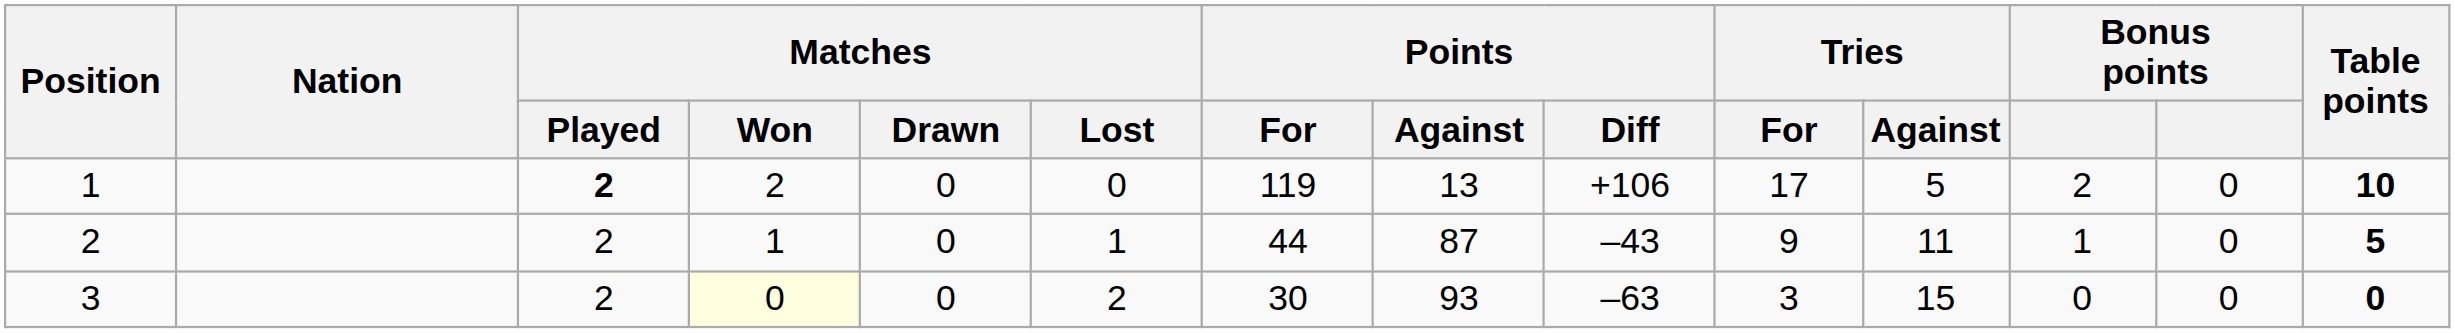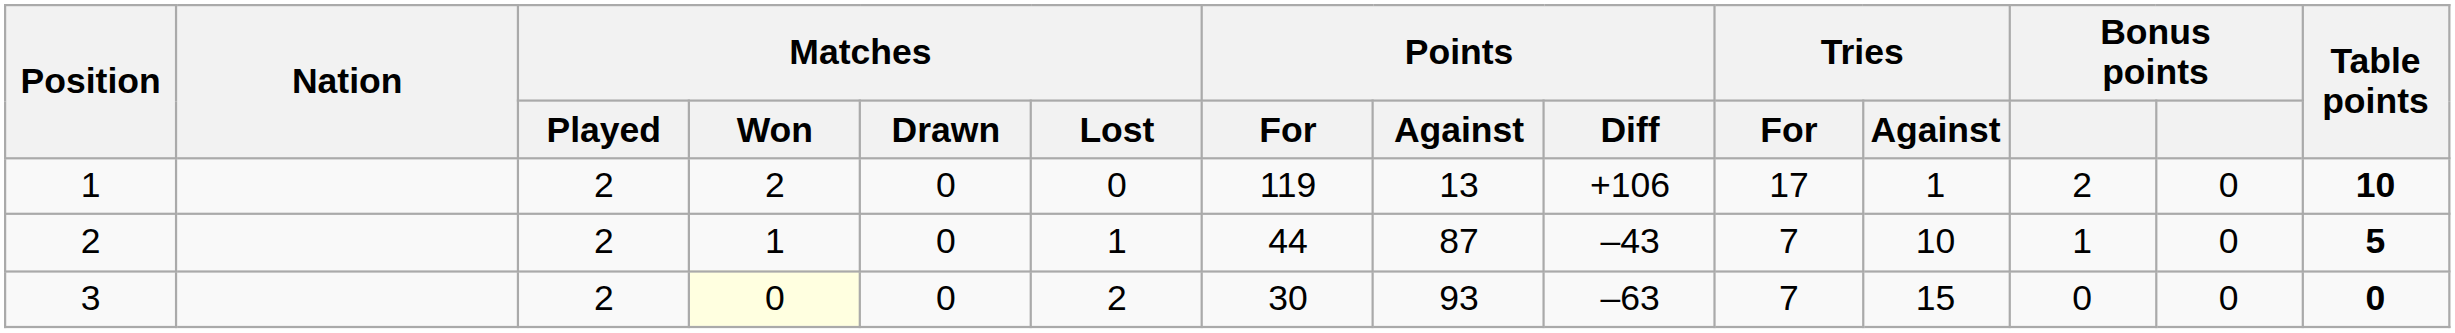(604, 185) bold -> (604, 185) normal
(1936, 185) 5 -> (1936, 185) 1
(1789, 241) 9 -> (1789, 241) 7
(1936, 241) 11 -> (1936, 241) 10
(1789, 297) 3 -> (1789, 297) 7
